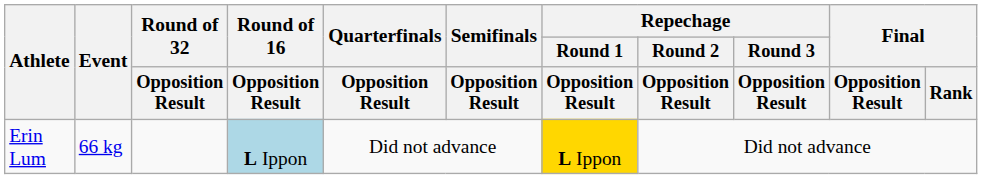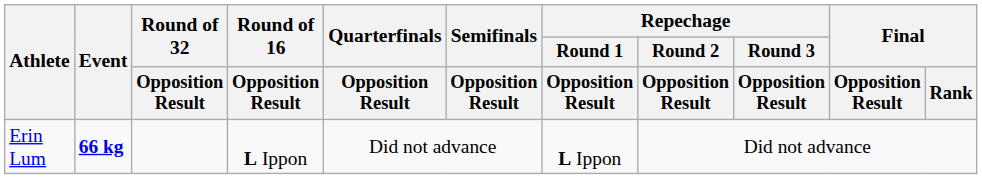(101, 146) normal -> (101, 146) bold
(276, 158) lightblue background -> (276, 158) no background
(590, 158) gold background -> (590, 158) no background
